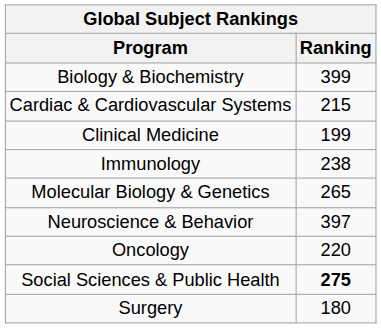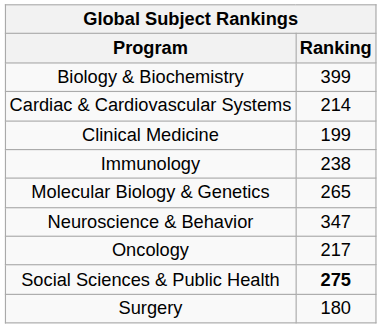(336, 105) 215 -> (336, 105) 214
(336, 221) 397 -> (336, 221) 347
(336, 250) 220 -> (336, 250) 217
